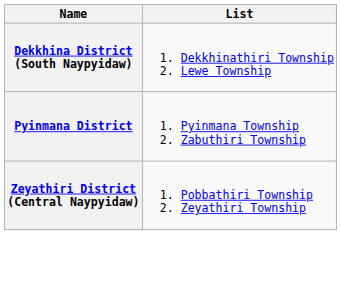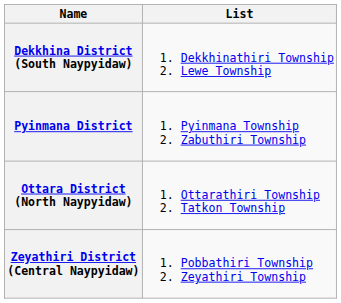+ row: (73, 195)
